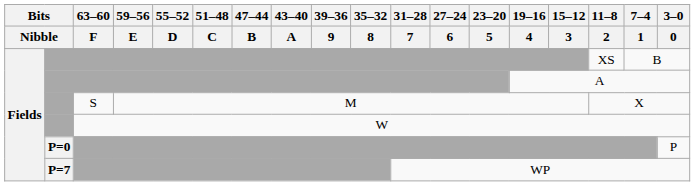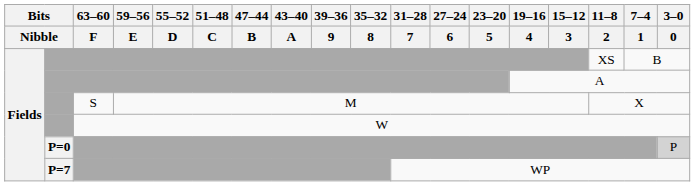(673, 147) no background -> (673, 147) lightgrey background
